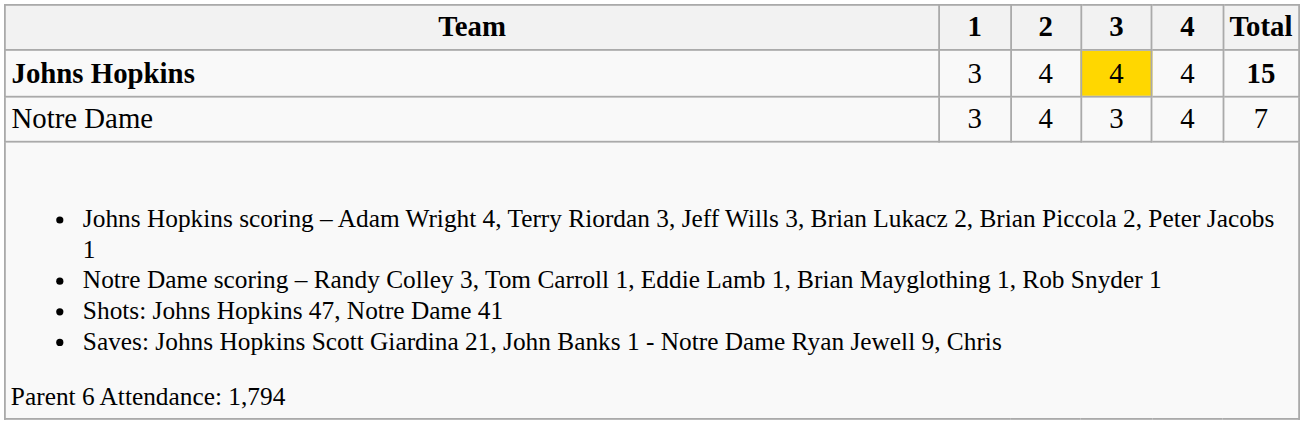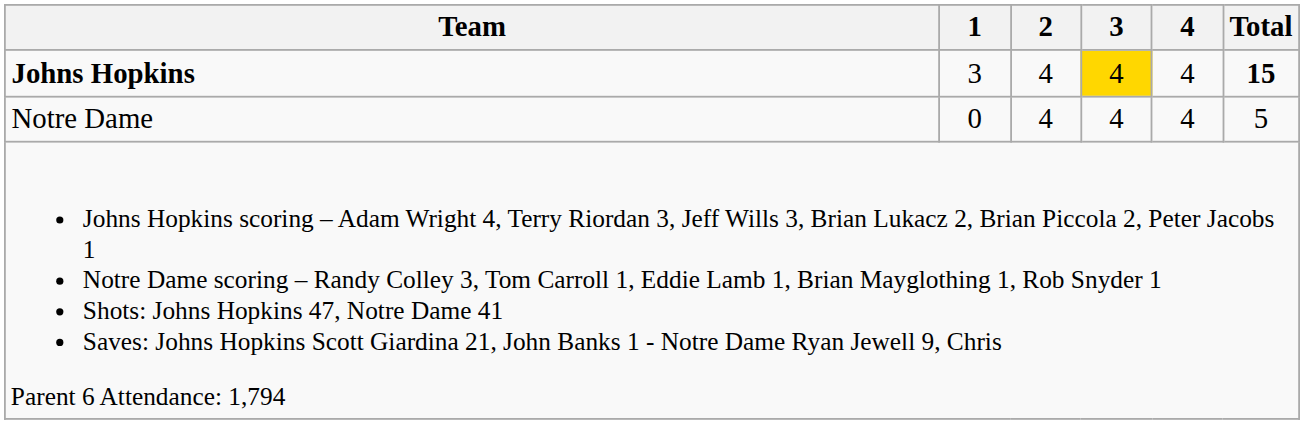(975, 118) 3 -> (975, 118) 0
(1117, 118) 3 -> (1117, 118) 4
(1261, 118) 7 -> (1261, 118) 5
